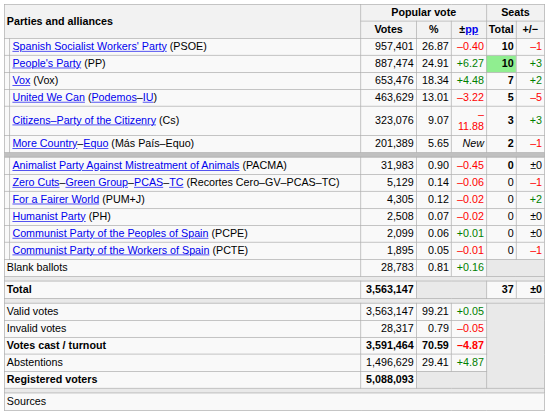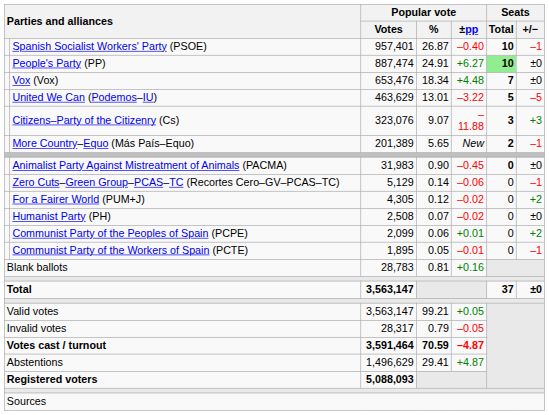(536, 64) +3 -> (536, 64) ±0
(536, 81) +2 -> (536, 81) ±0
(536, 234) ±0 -> (536, 234) +2
